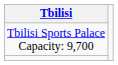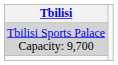(56, 39) no background -> (56, 39) lightgrey background
